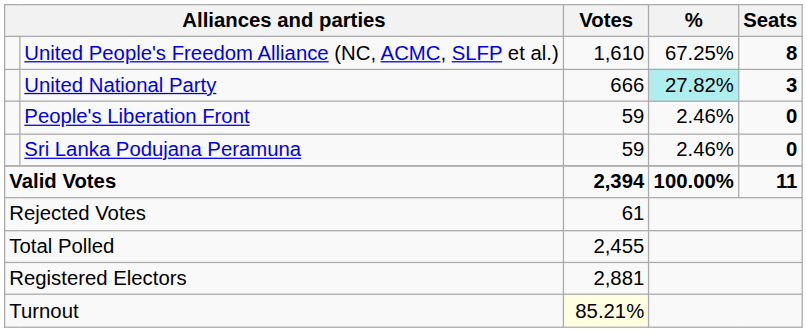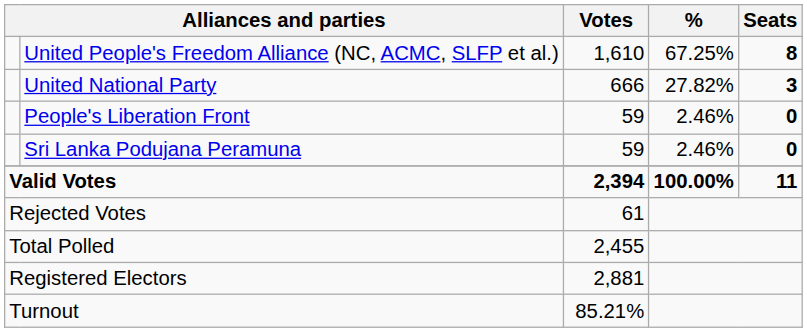(699, 85) paleturquoise background -> (699, 85) no background
(610, 310) lightyellow background -> (610, 310) no background
